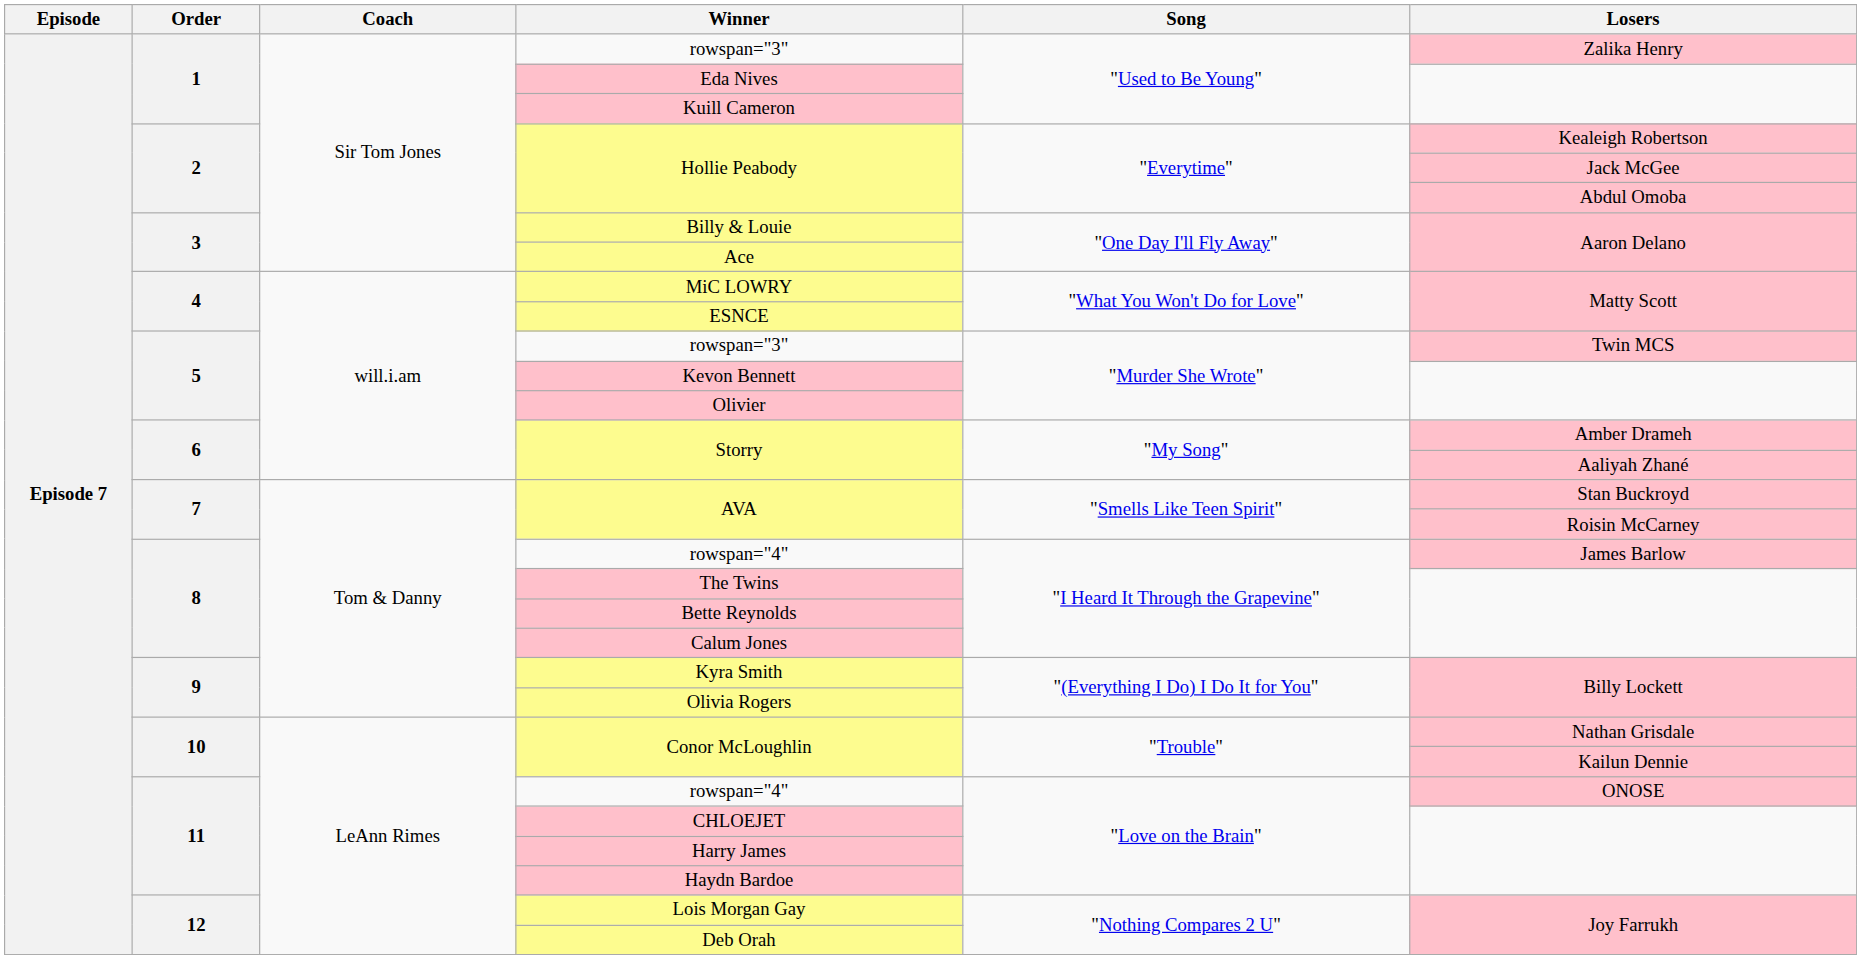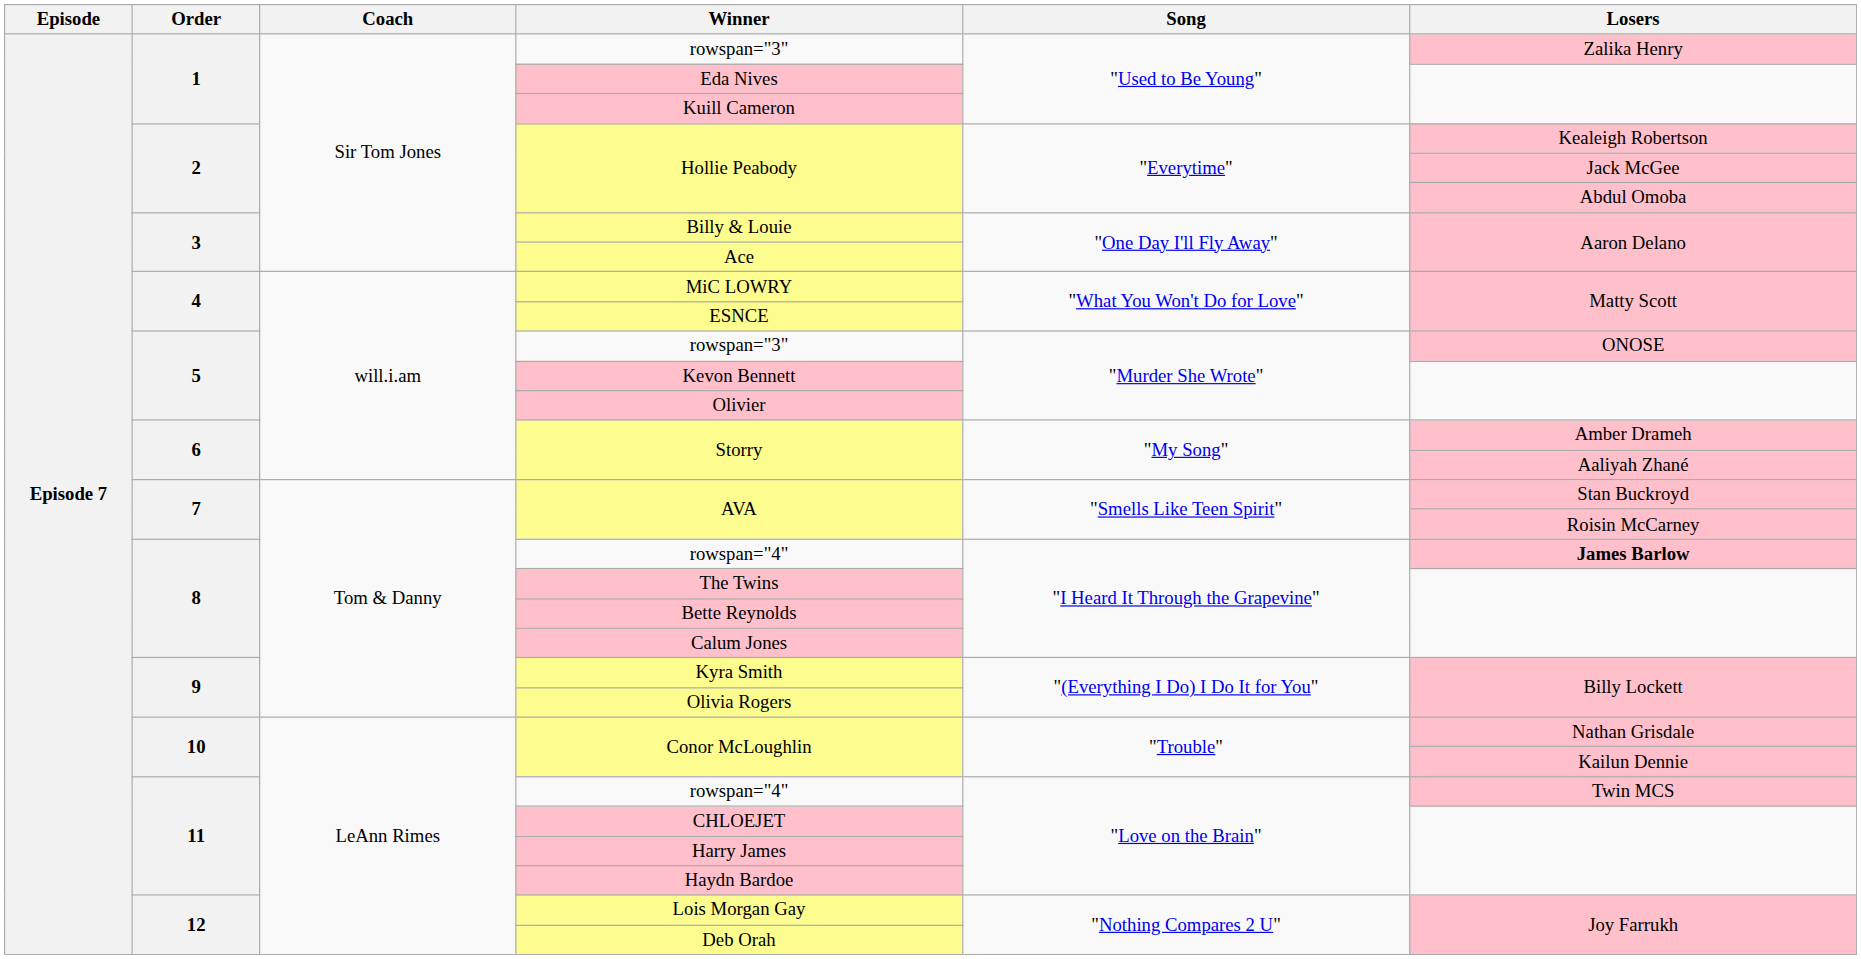(1633, 345) Twin MCS -> (1633, 345) ONOSE
(1633, 553) normal -> (1633, 553) bold
(1633, 791) ONOSE -> (1633, 791) Twin MCS
